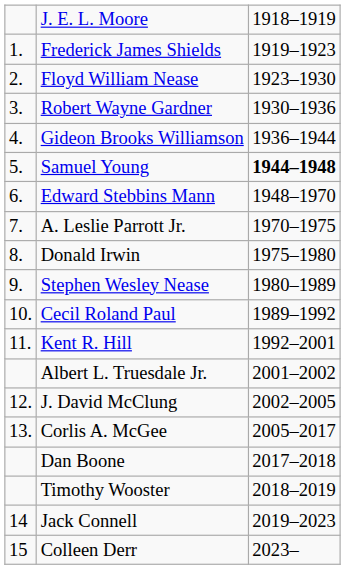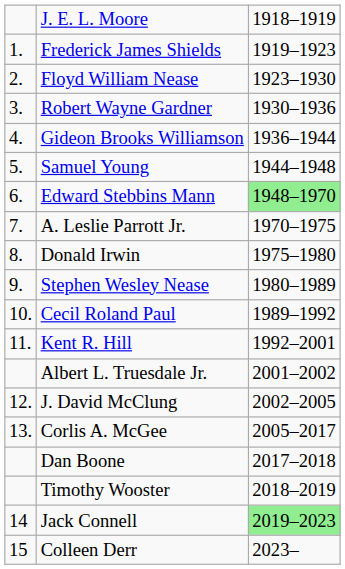(294, 166) bold -> (294, 166) normal
(294, 196) no background -> (294, 196) lightgreen background
(294, 520) no background -> (294, 520) lightgreen background
